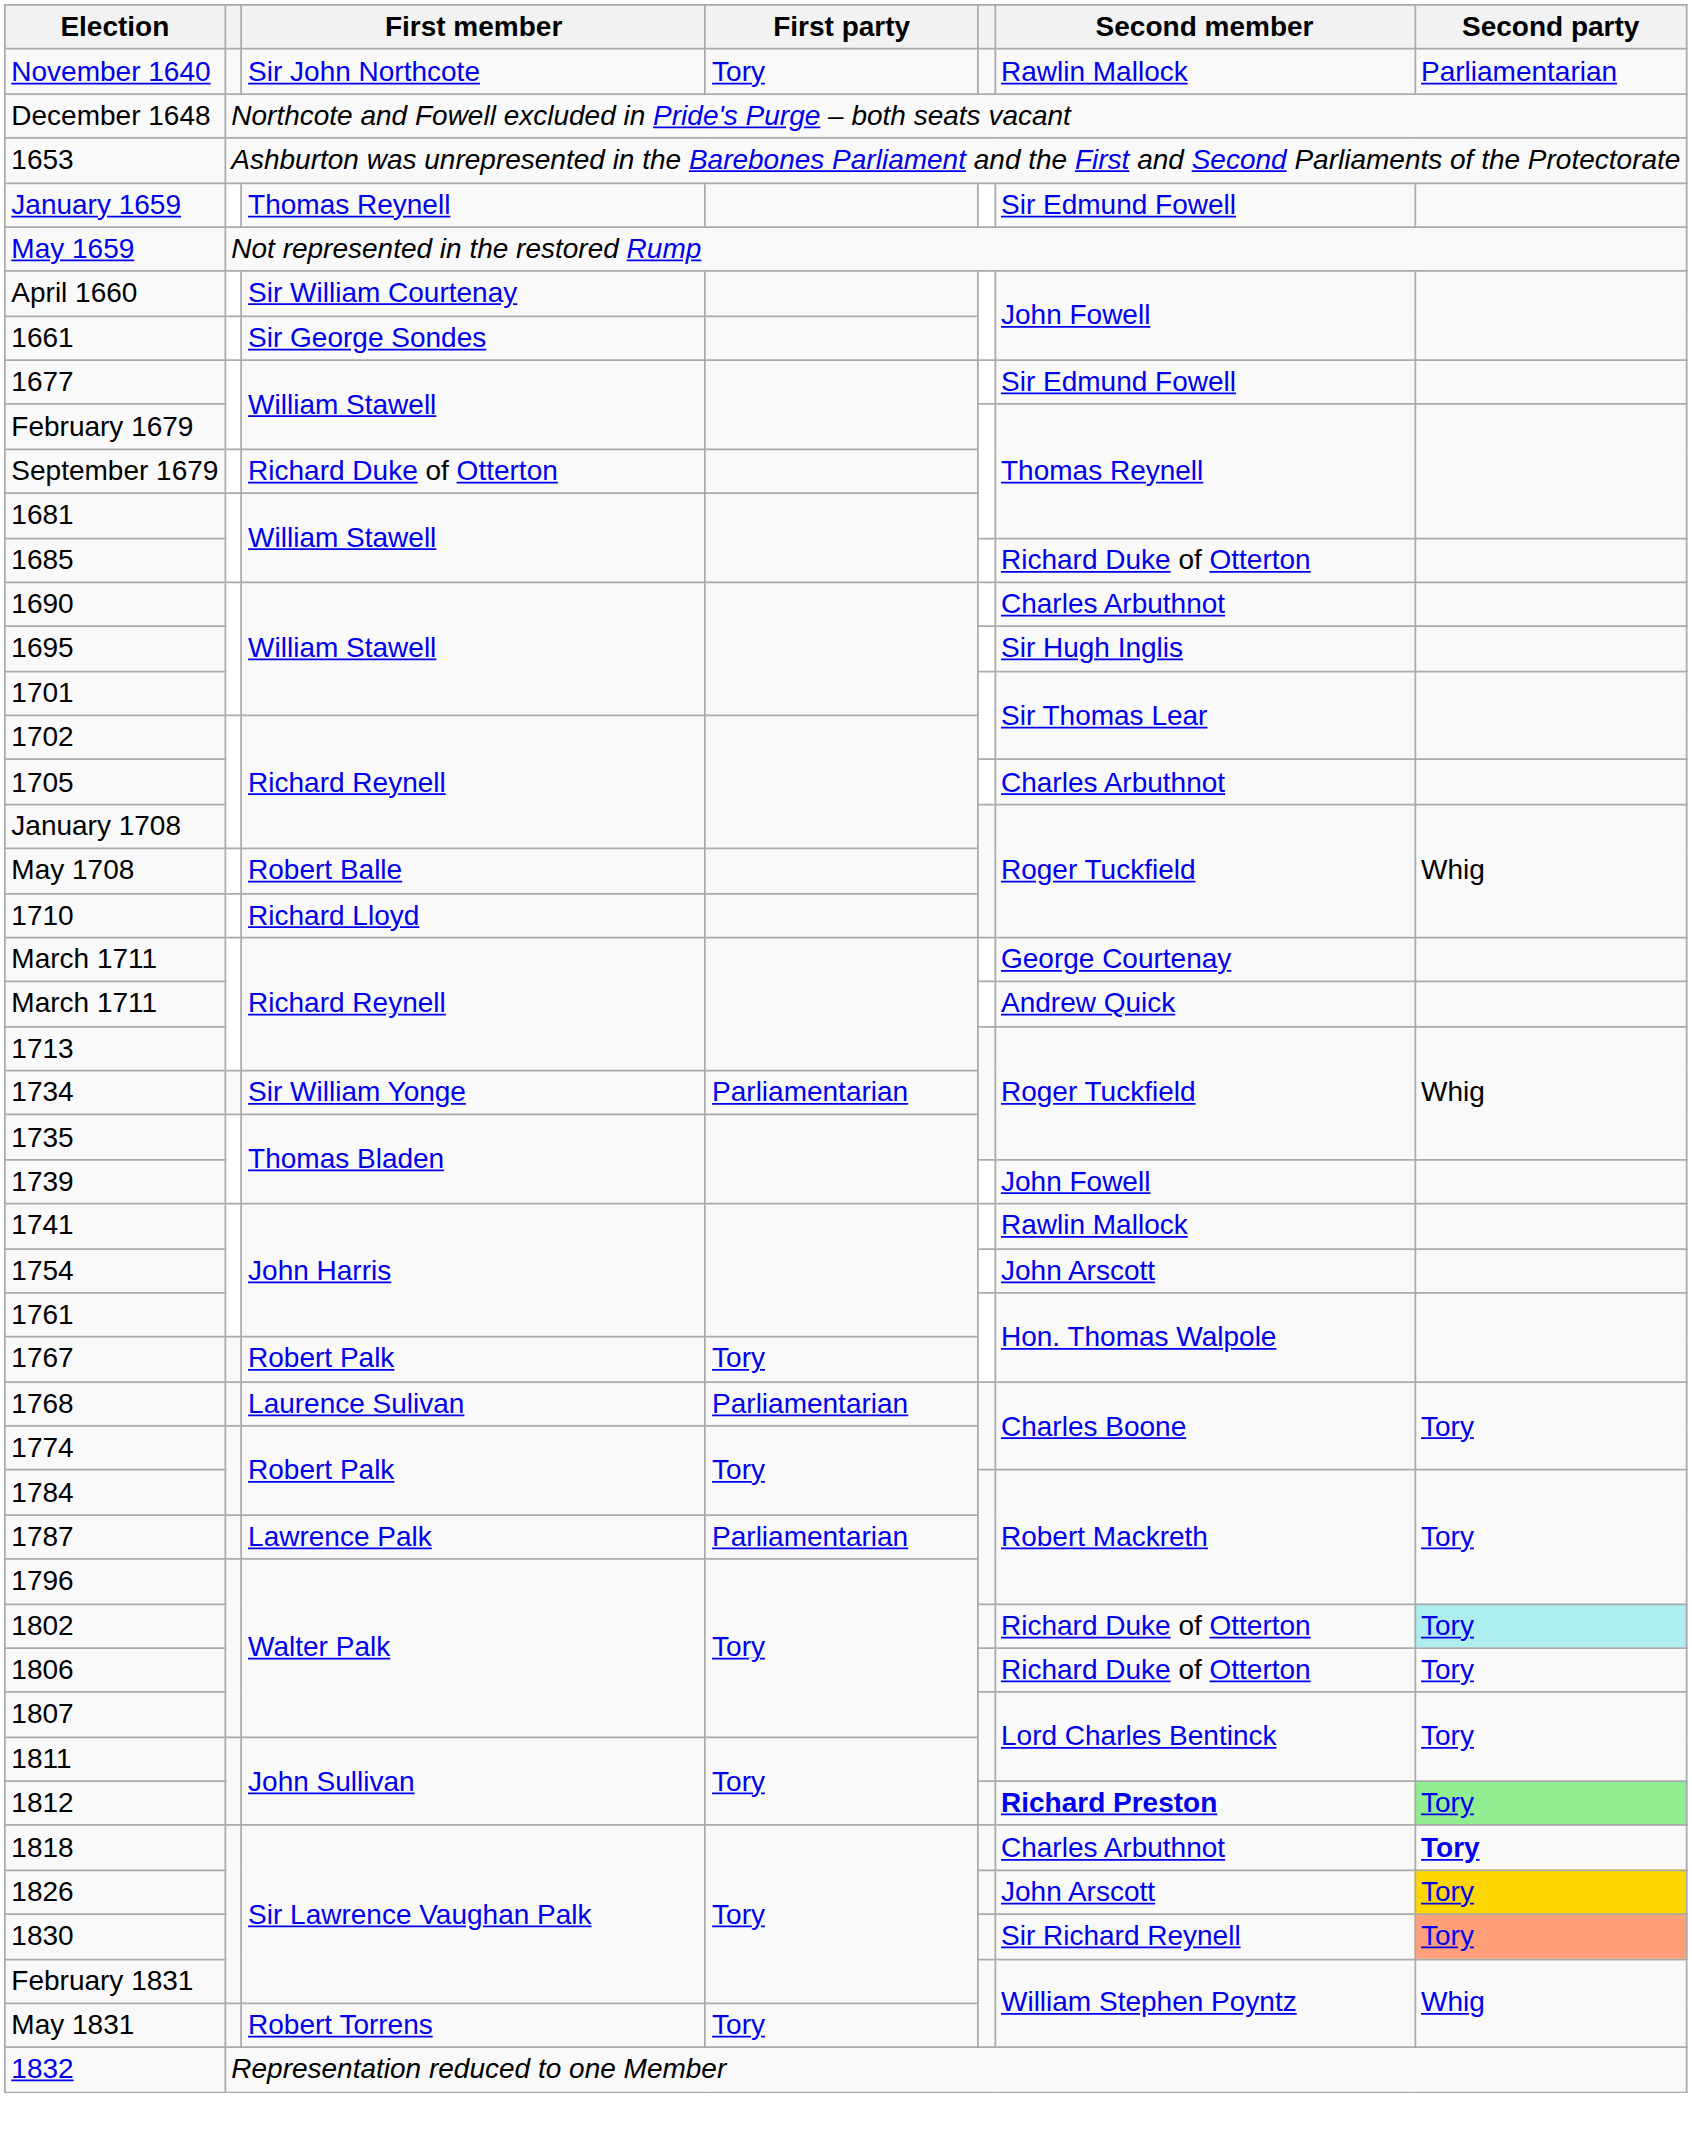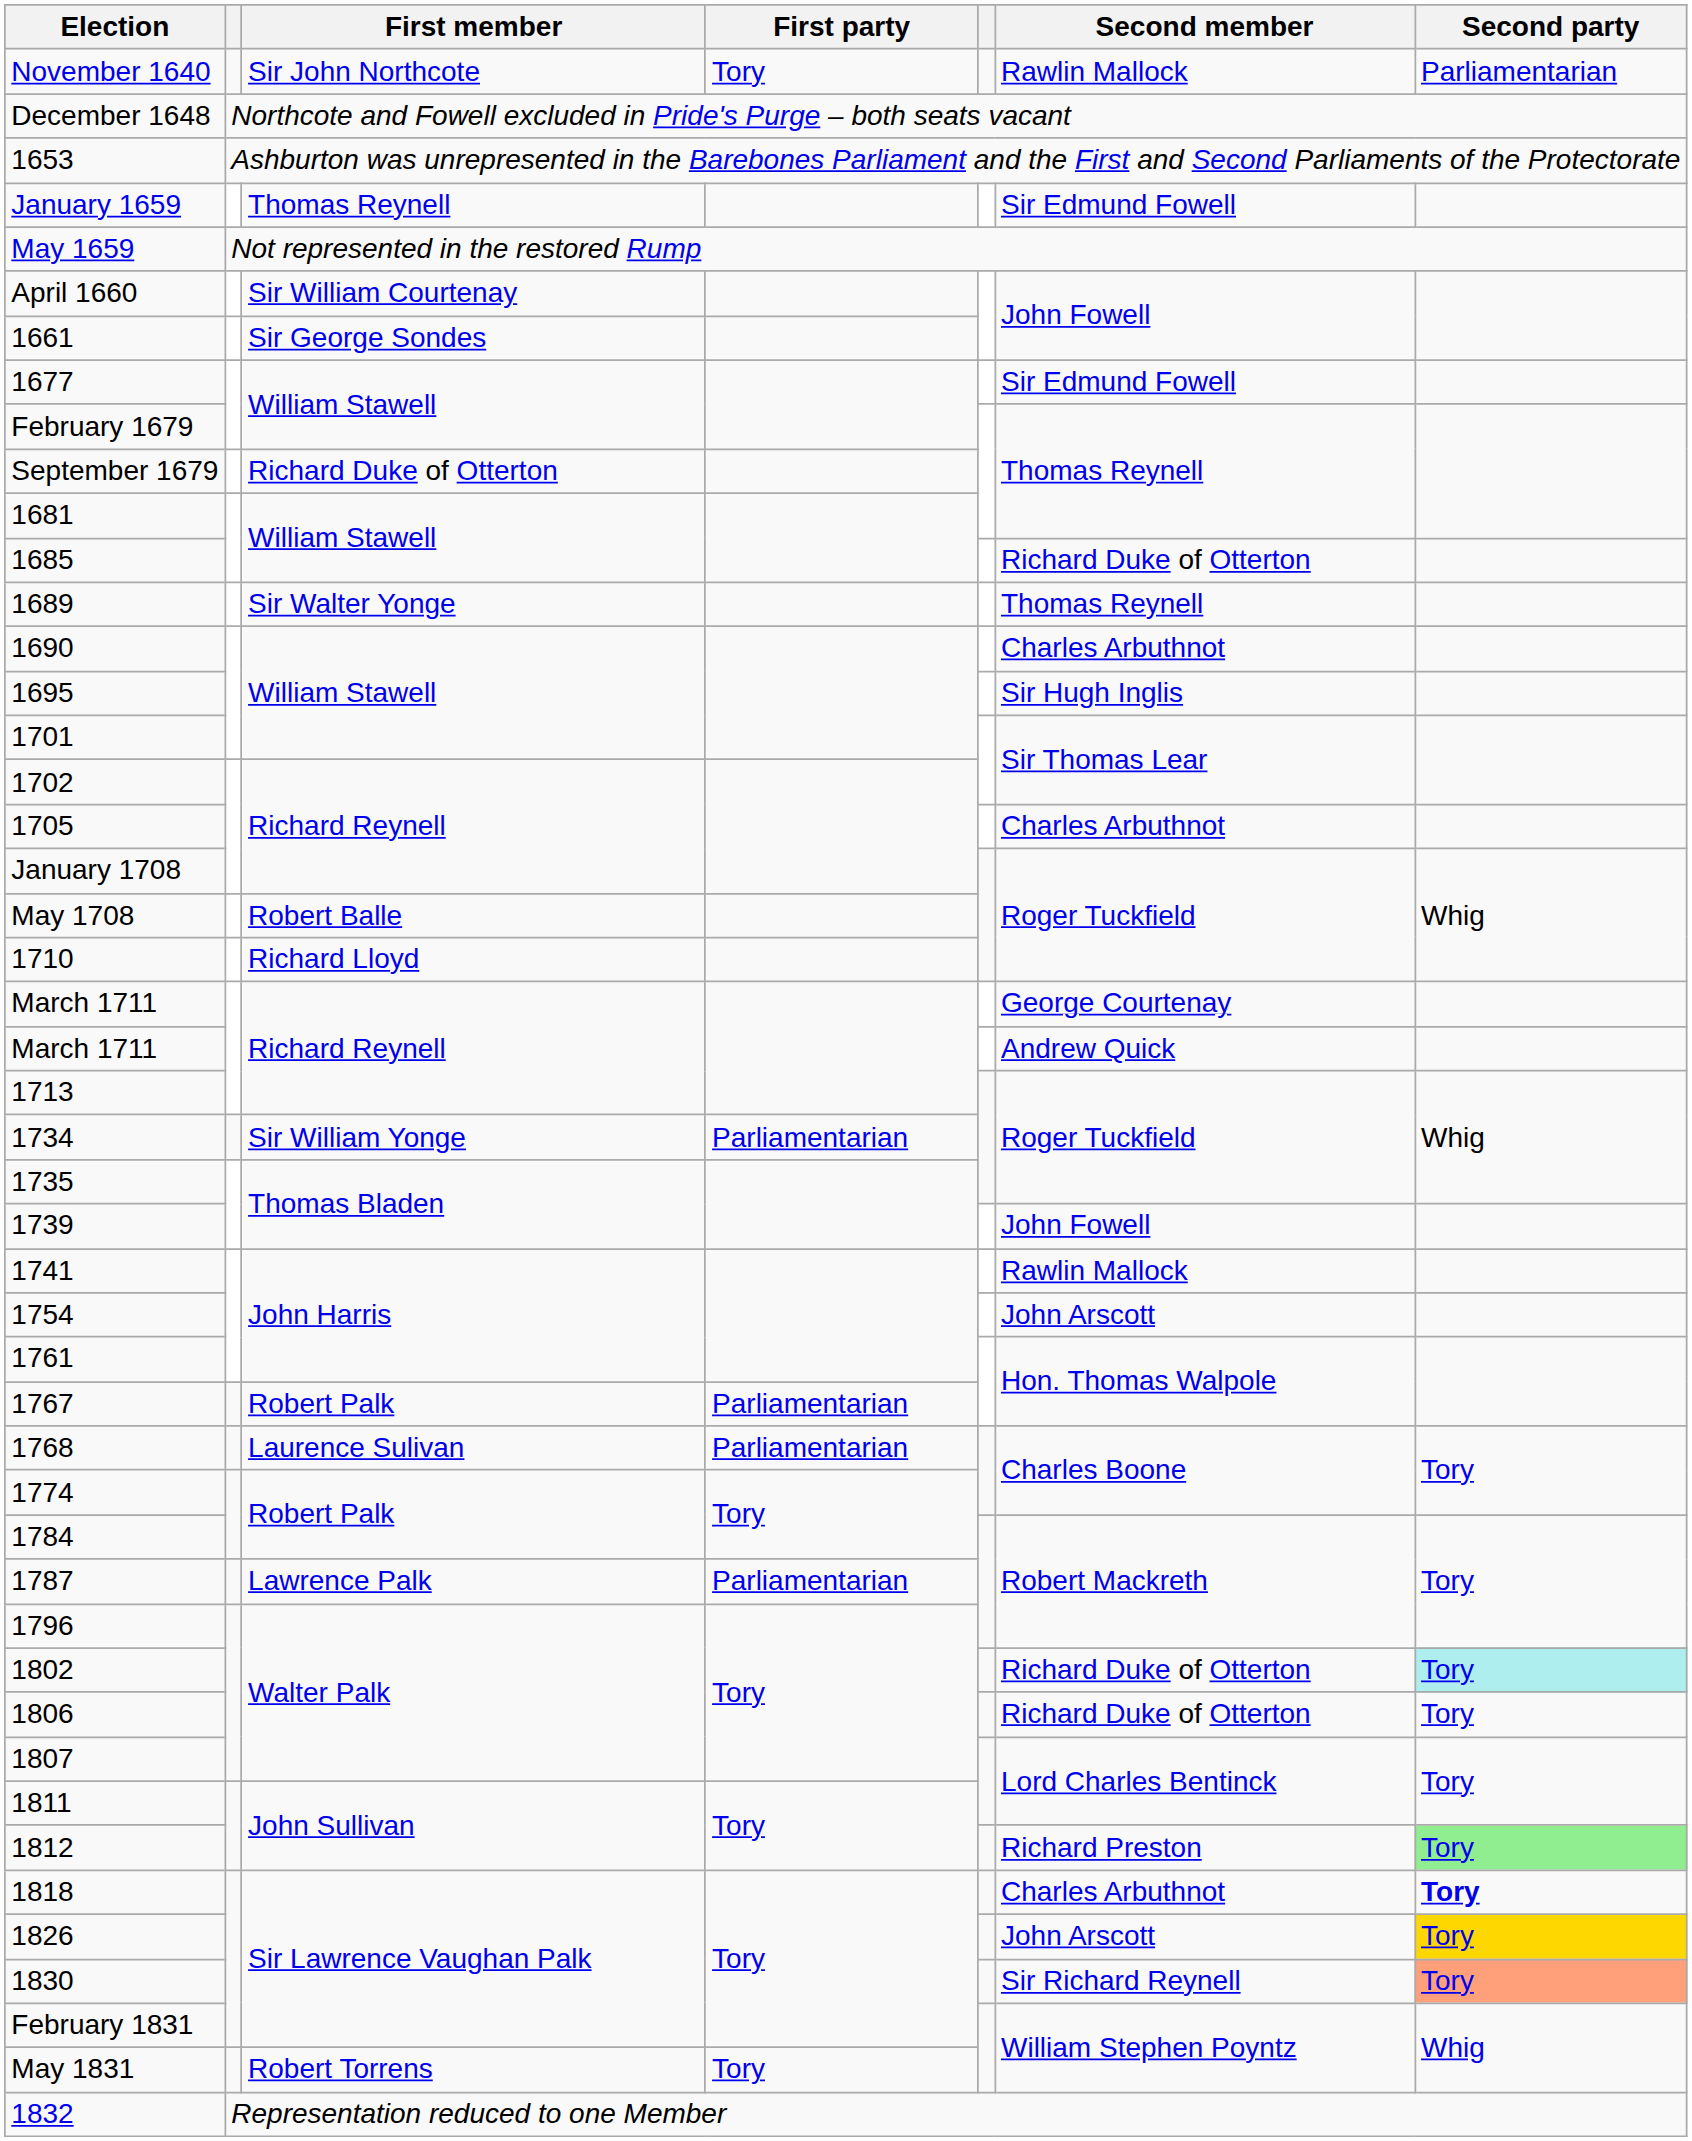+ row: (42, 603)
(739, 1358) Tory -> (810, 1403) Parliamentarian
(1109, 1802) bold -> (1101, 1847) normal
